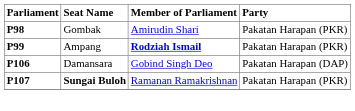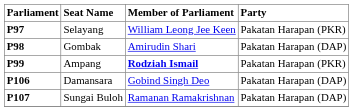+ row: (15, 29)
(295, 29) Pakatan Harapan (PKR) -> (293, 46) Pakatan Harapan (DAP)
(95, 81) bold -> (93, 98) normal
(295, 80) Pakatan Harapan (PKR) -> (293, 98) Pakatan Harapan (DAP)
